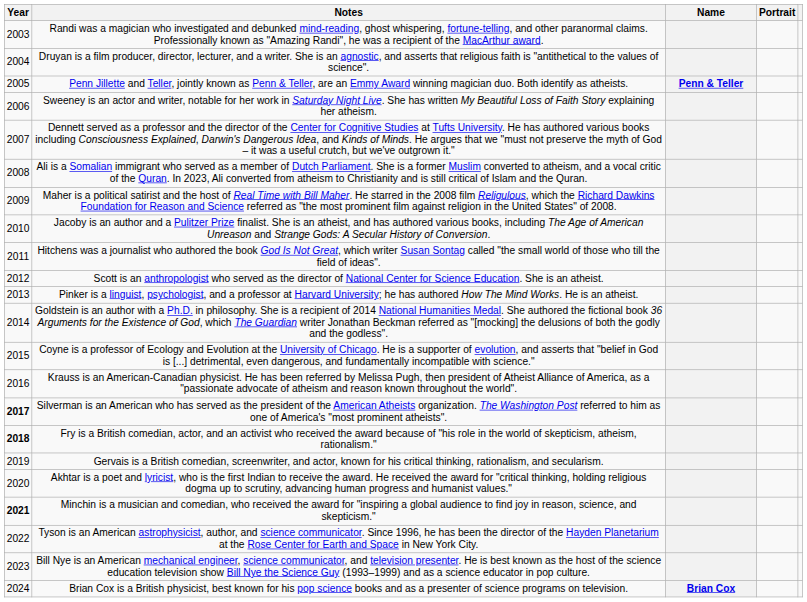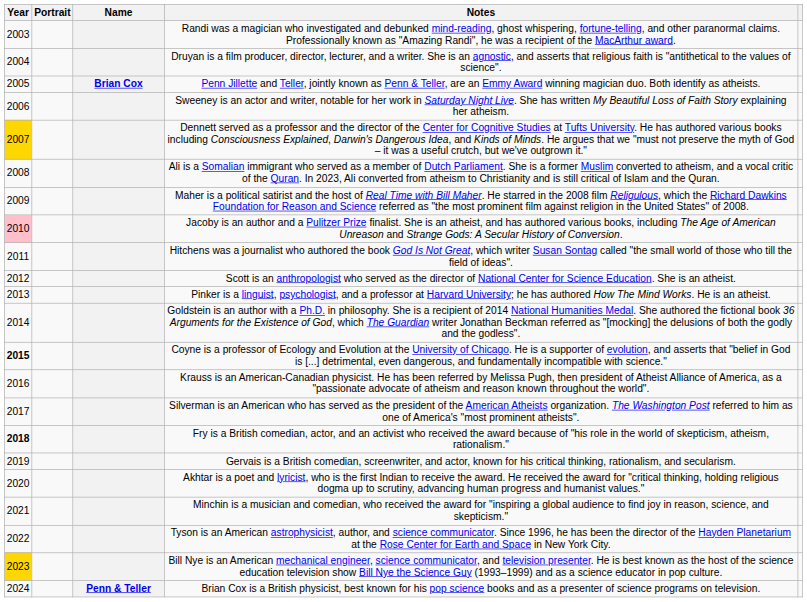columns swapped: (777, 12) <-> (349, 12)
(711, 84) Penn & Teller -> (119, 84) Brian Cox
(18, 139) no background -> (18, 139) gold background
(18, 228) no background -> (18, 228) pink background
(18, 356) normal -> (18, 356) bold
(18, 411) bold -> (18, 411) normal
(18, 511) bold -> (18, 511) normal
(18, 566) no background -> (18, 566) gold background
(711, 588) Brian Cox -> (119, 588) Penn & Teller
